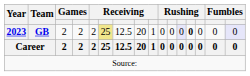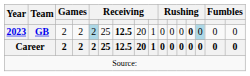(94, 32) no background -> (94, 32) lightblue background
(106, 32) khaki background -> (106, 32) no background
(123, 32) normal -> (123, 32) bold
(181, 32) lavender background -> (181, 32) no background
(200, 32) no background -> (200, 32) lightblue background
(235, 32) lavender background -> (235, 32) no background
